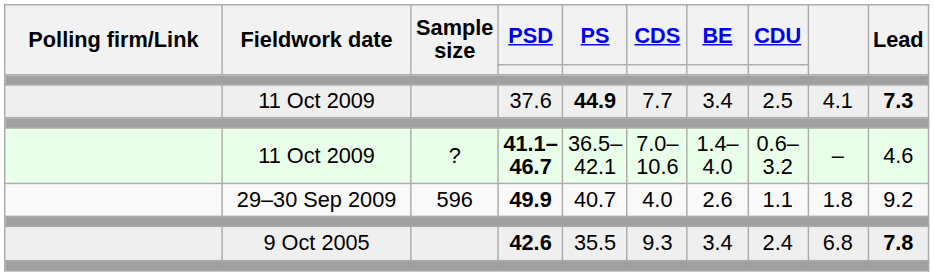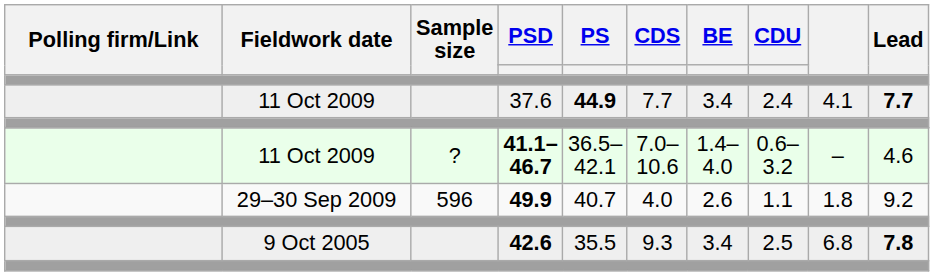(778, 101) 2.5 -> (778, 101) 2.4
(898, 101) 7.3 -> (898, 101) 7.7
(778, 243) 2.4 -> (778, 243) 2.5
